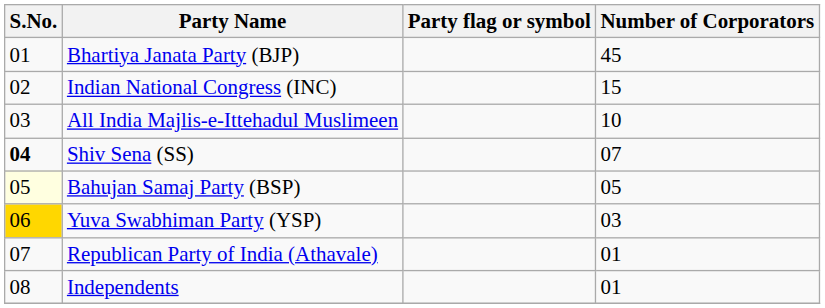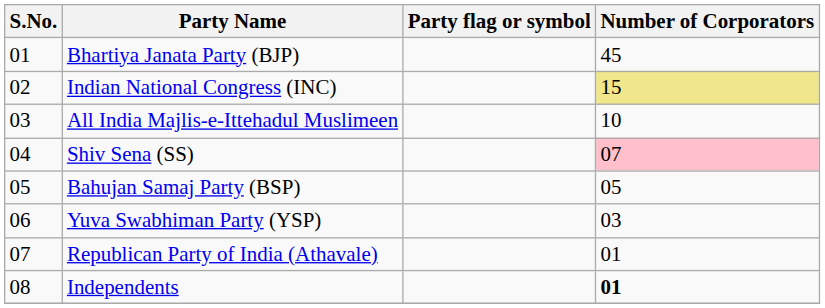(611, 87) no background -> (611, 87) khaki background
(20, 154) bold -> (20, 154) normal
(611, 154) no background -> (611, 154) pink background
(20, 187) lightyellow background -> (20, 187) no background
(20, 220) gold background -> (20, 220) no background
(611, 287) normal -> (611, 287) bold
